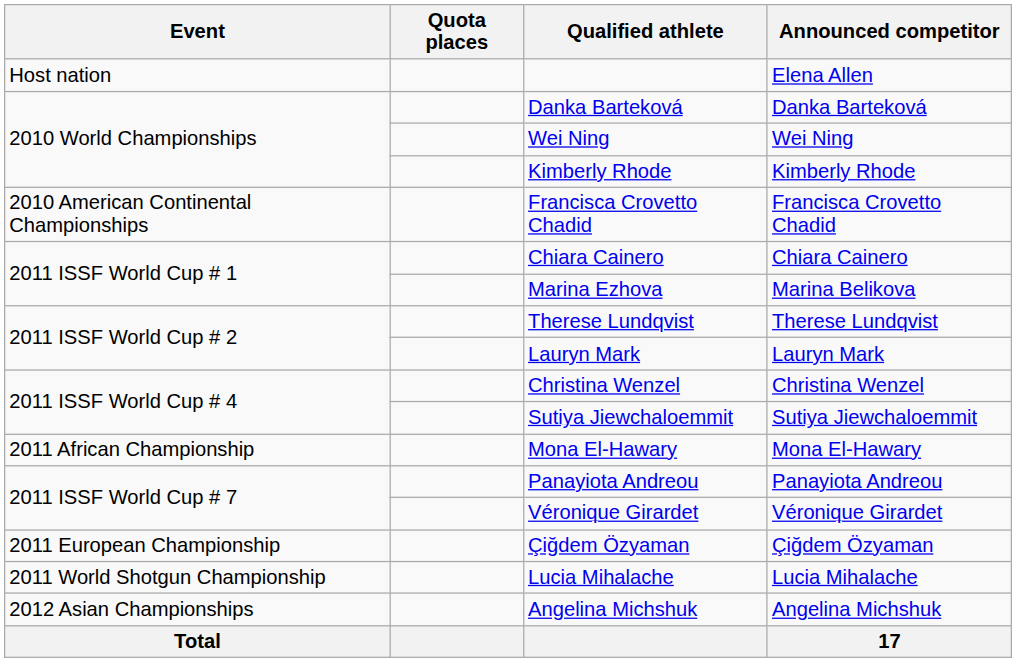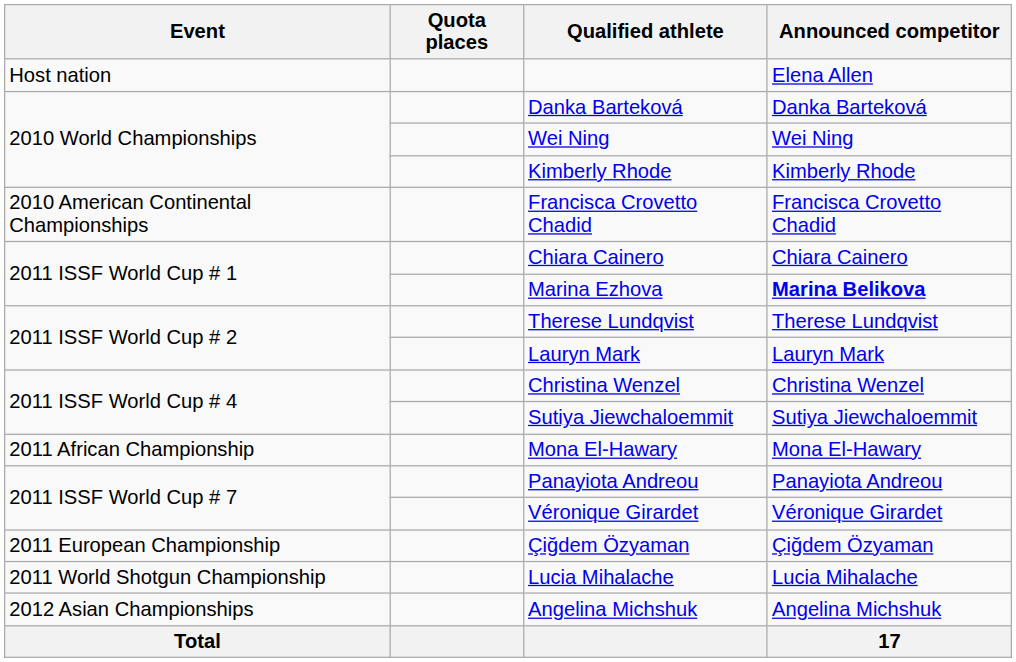(844, 289) normal -> (849, 289) bold
